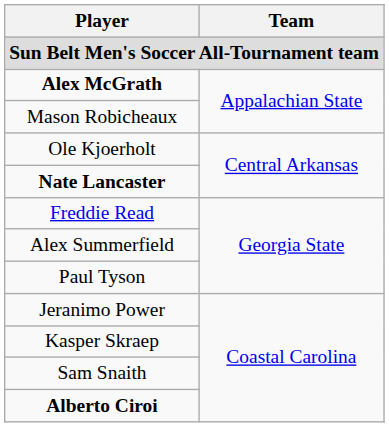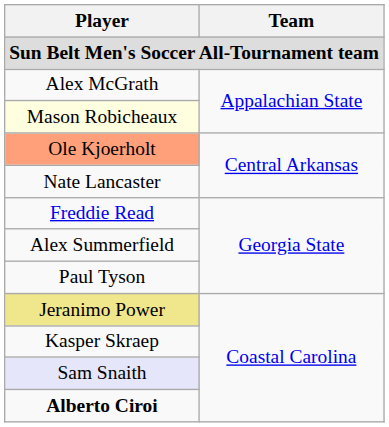(102, 85) bold -> (102, 85) normal
(102, 117) no background -> (102, 117) lightyellow background
(102, 149) no background -> (102, 149) lightsalmon background
(102, 181) bold -> (102, 181) normal
(102, 309) no background -> (102, 309) khaki background
(102, 373) no background -> (102, 373) lavender background
